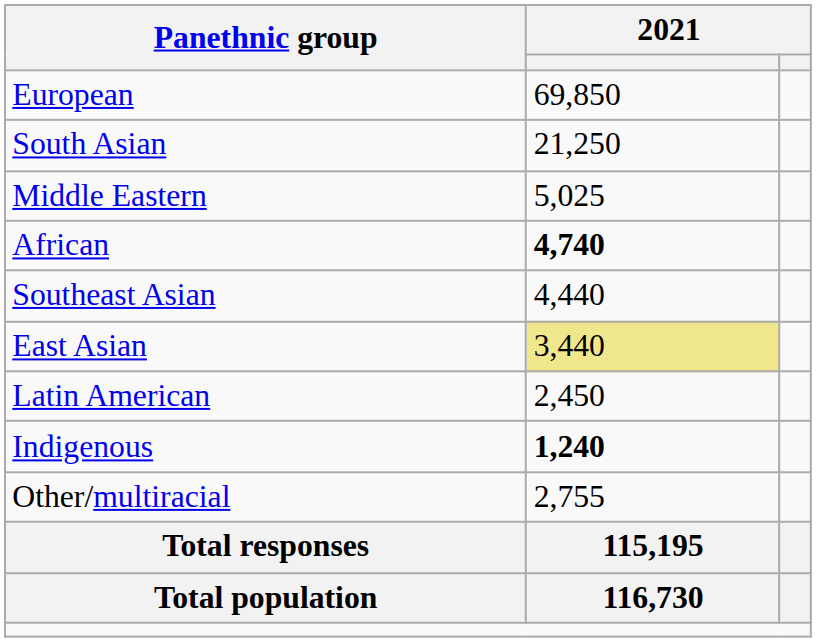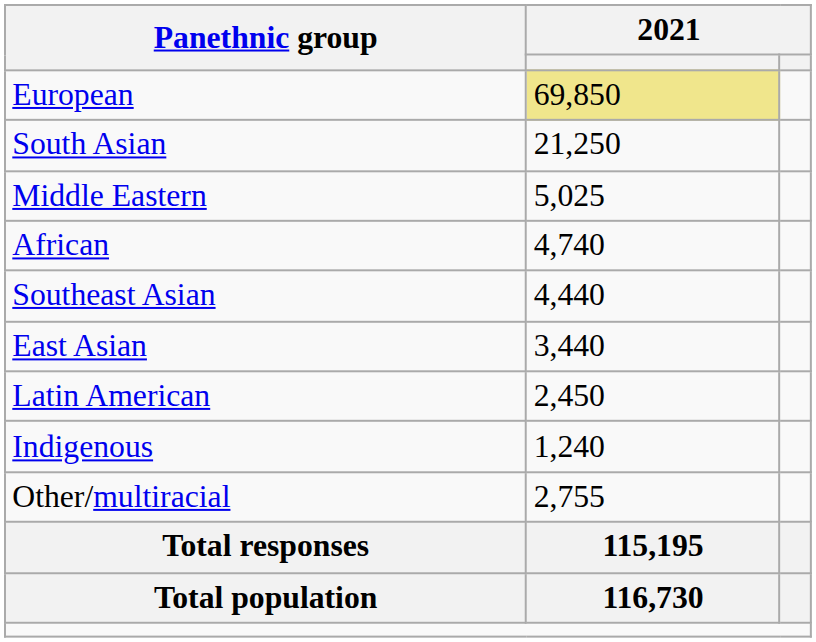(577, 94) no background -> (577, 94) khaki background
(569, 245) bold -> (569, 245) normal
(569, 345) khaki background -> (569, 345) no background
(569, 446) bold -> (569, 446) normal
